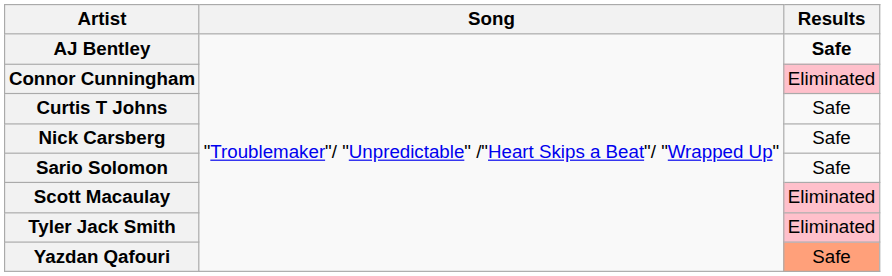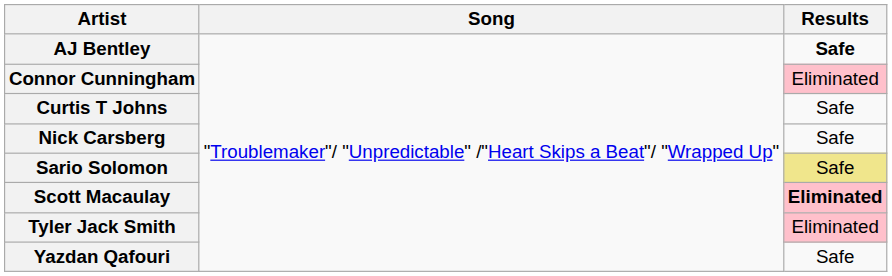(832, 167) no background -> (835, 167) khaki background
(832, 197) normal -> (835, 197) bold
(832, 256) lightsalmon background -> (835, 256) no background
